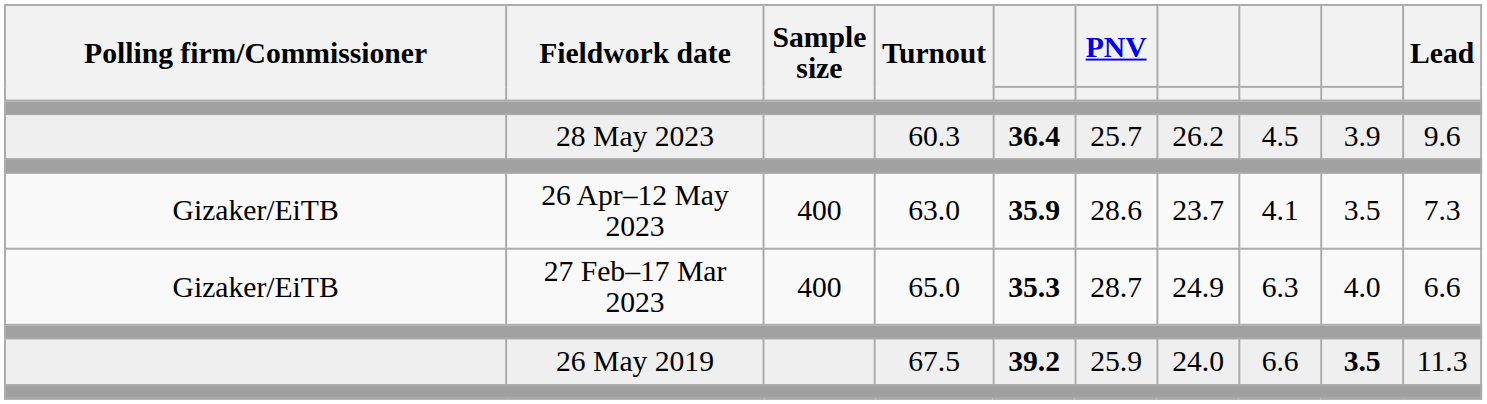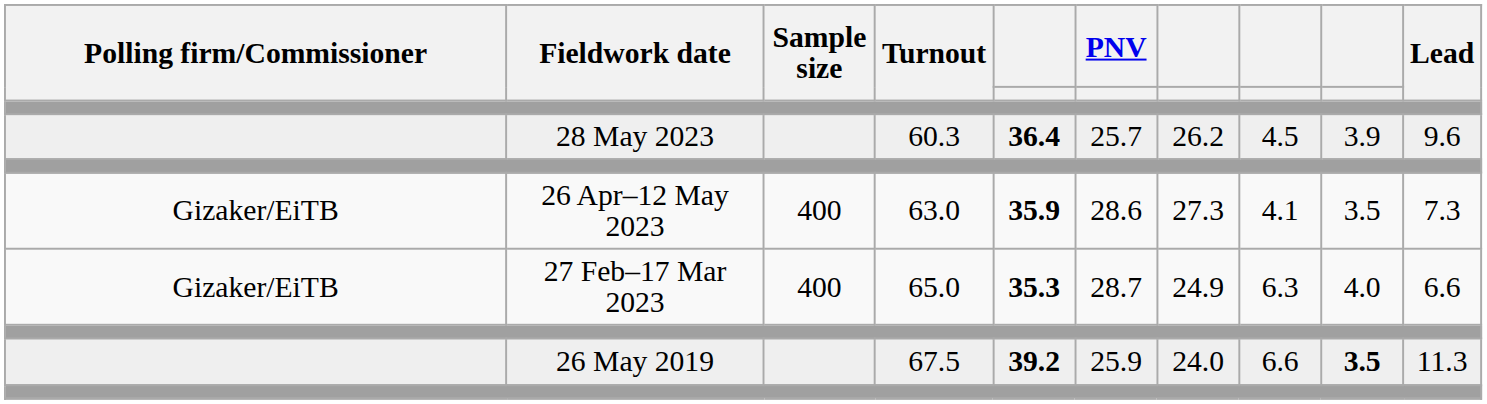(1198, 210) 23.7 -> (1198, 210) 27.3
